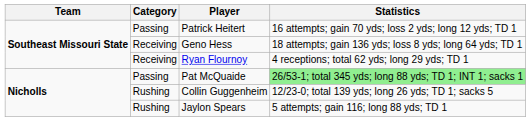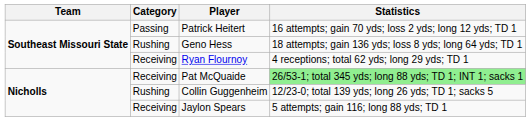(155, 44) Receiving -> (151, 44) Rushing
(151, 76) Passing -> (155, 76) Receiving
(151, 108) Rushing -> (155, 108) Receiving
